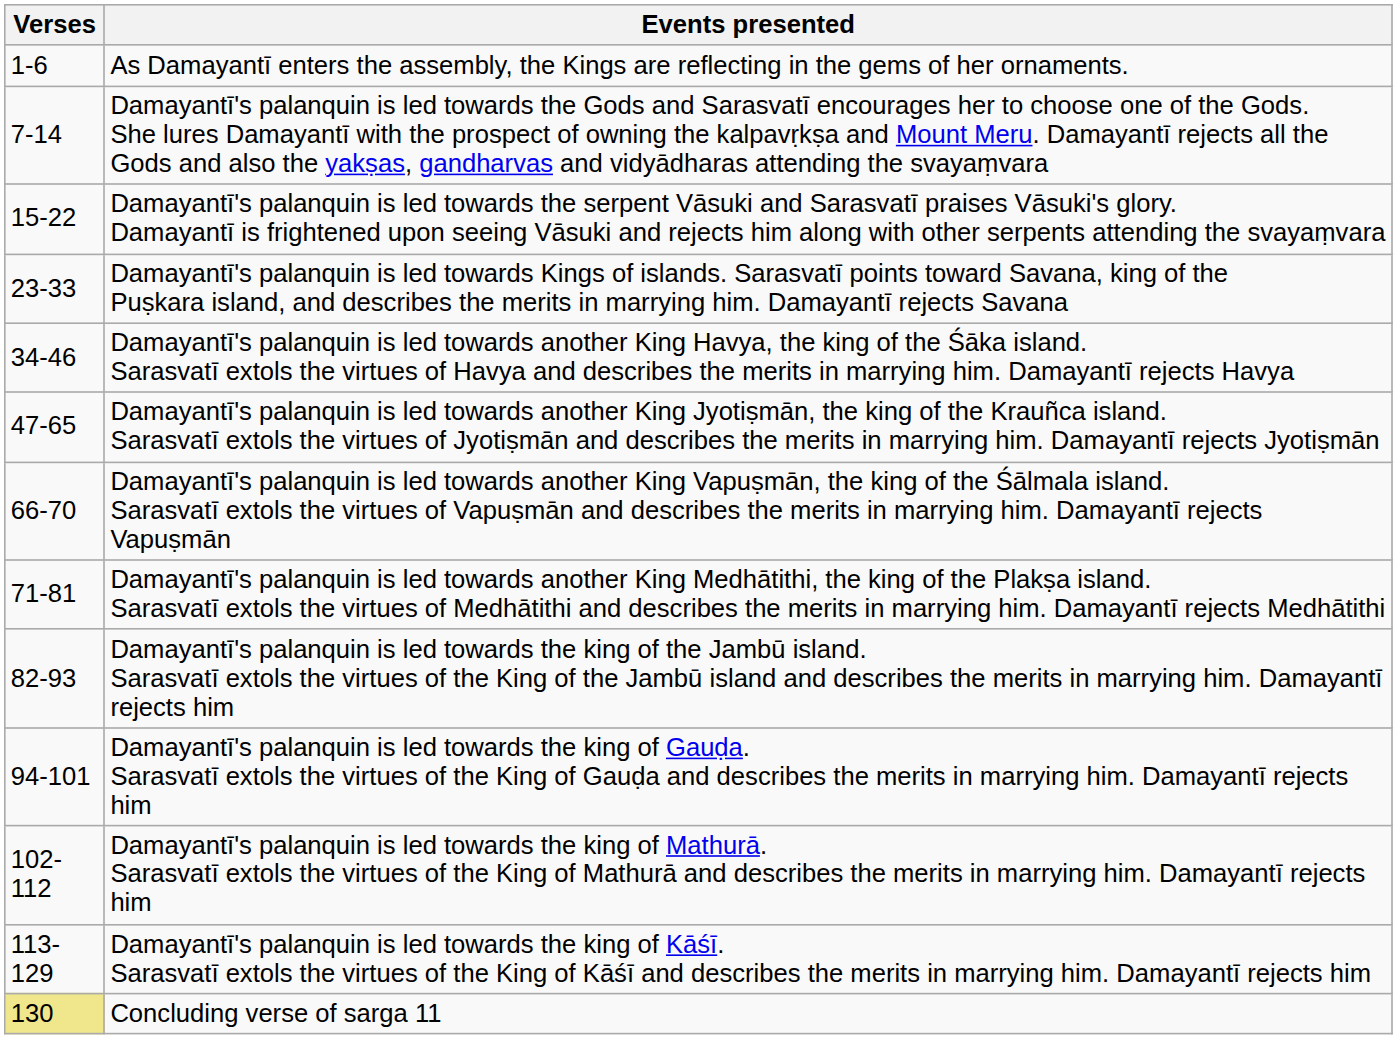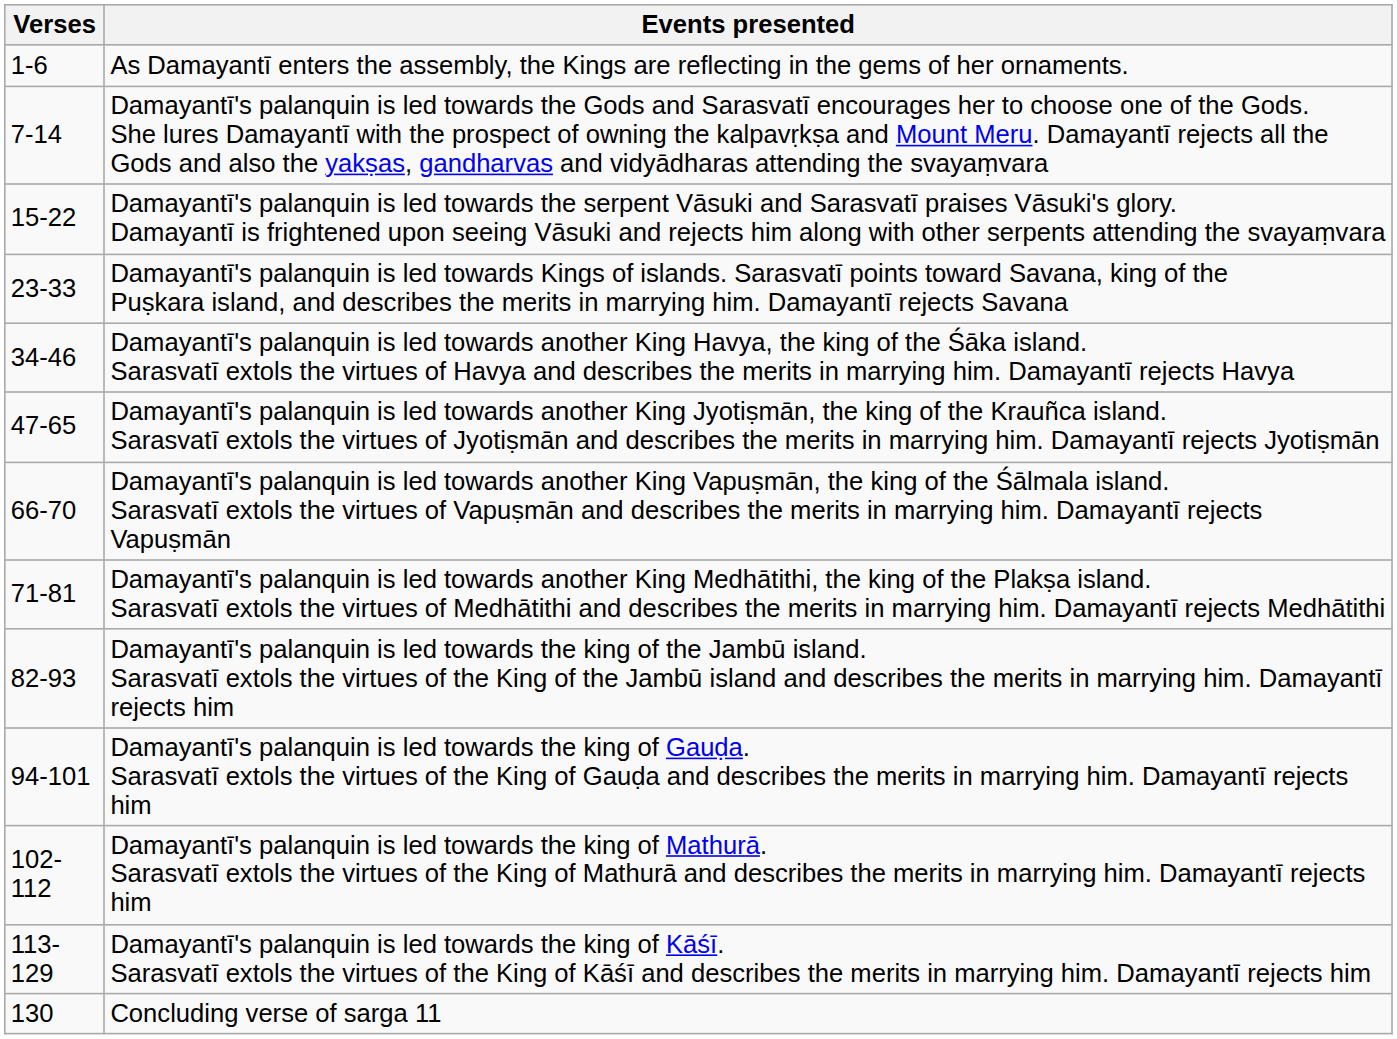(32, 1013) khaki background -> (32, 1013) no background
